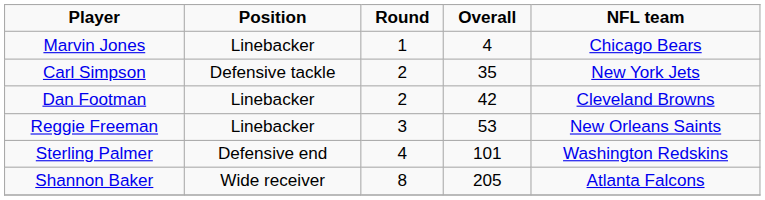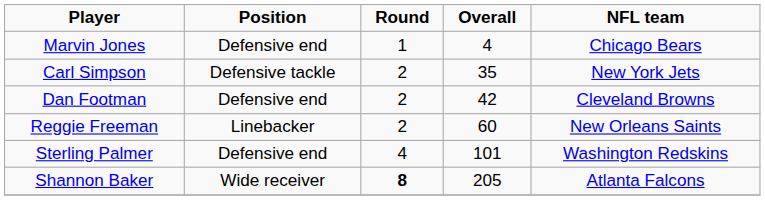(273, 45) Linebacker -> (273, 45) Defensive end
(273, 99) Linebacker -> (273, 99) Defensive end
(402, 126) 3 -> (402, 126) 2
(487, 126) 53 -> (487, 126) 60
(402, 180) normal -> (402, 180) bold
